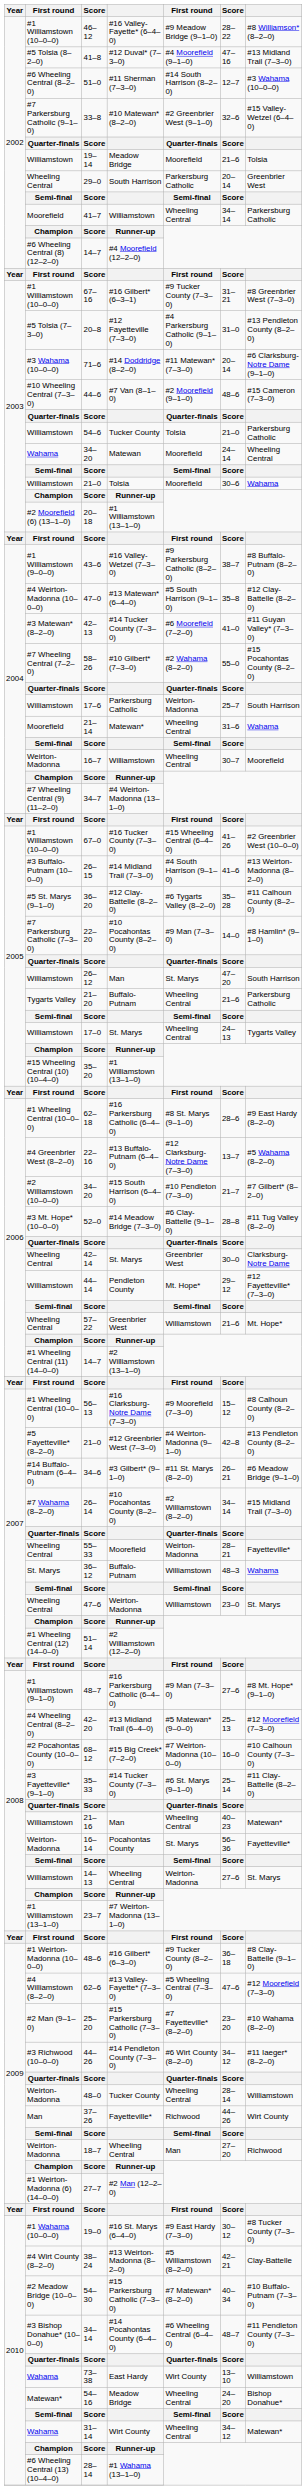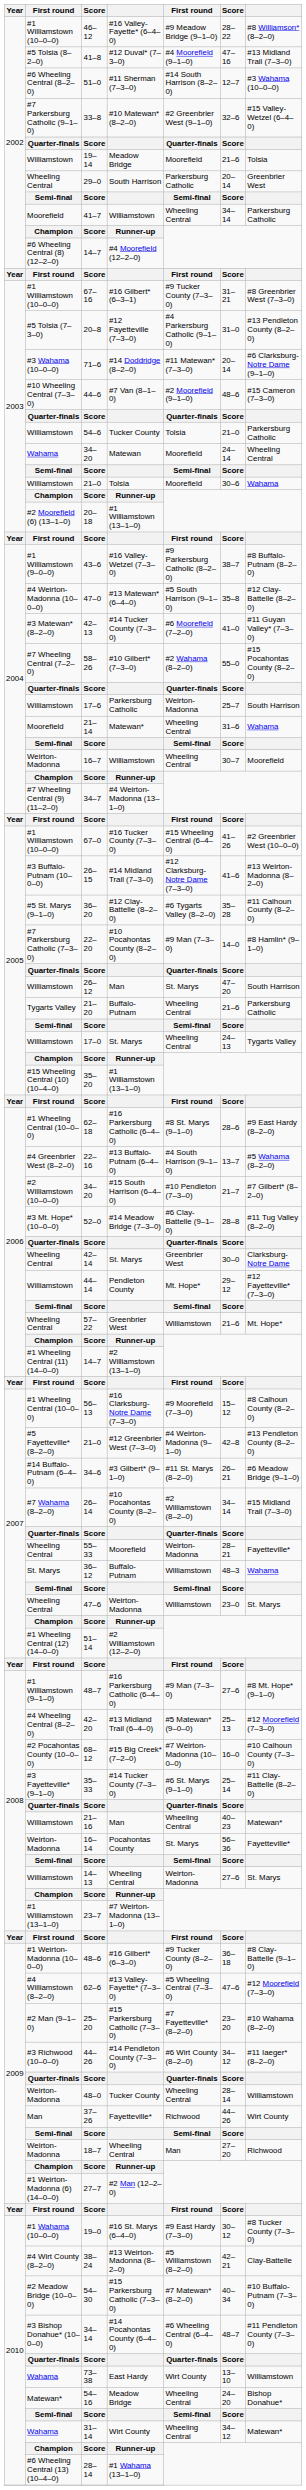(191, 871) #4 South Harrison (9–1–0) -> (187, 875) #12 Clarksburg-Notre Dame (7–3–0)
(187, 1157) #12 Clarksburg-Notre Dame (7–3–0) -> (191, 1161) #4 South Harrison (9–1–0)
